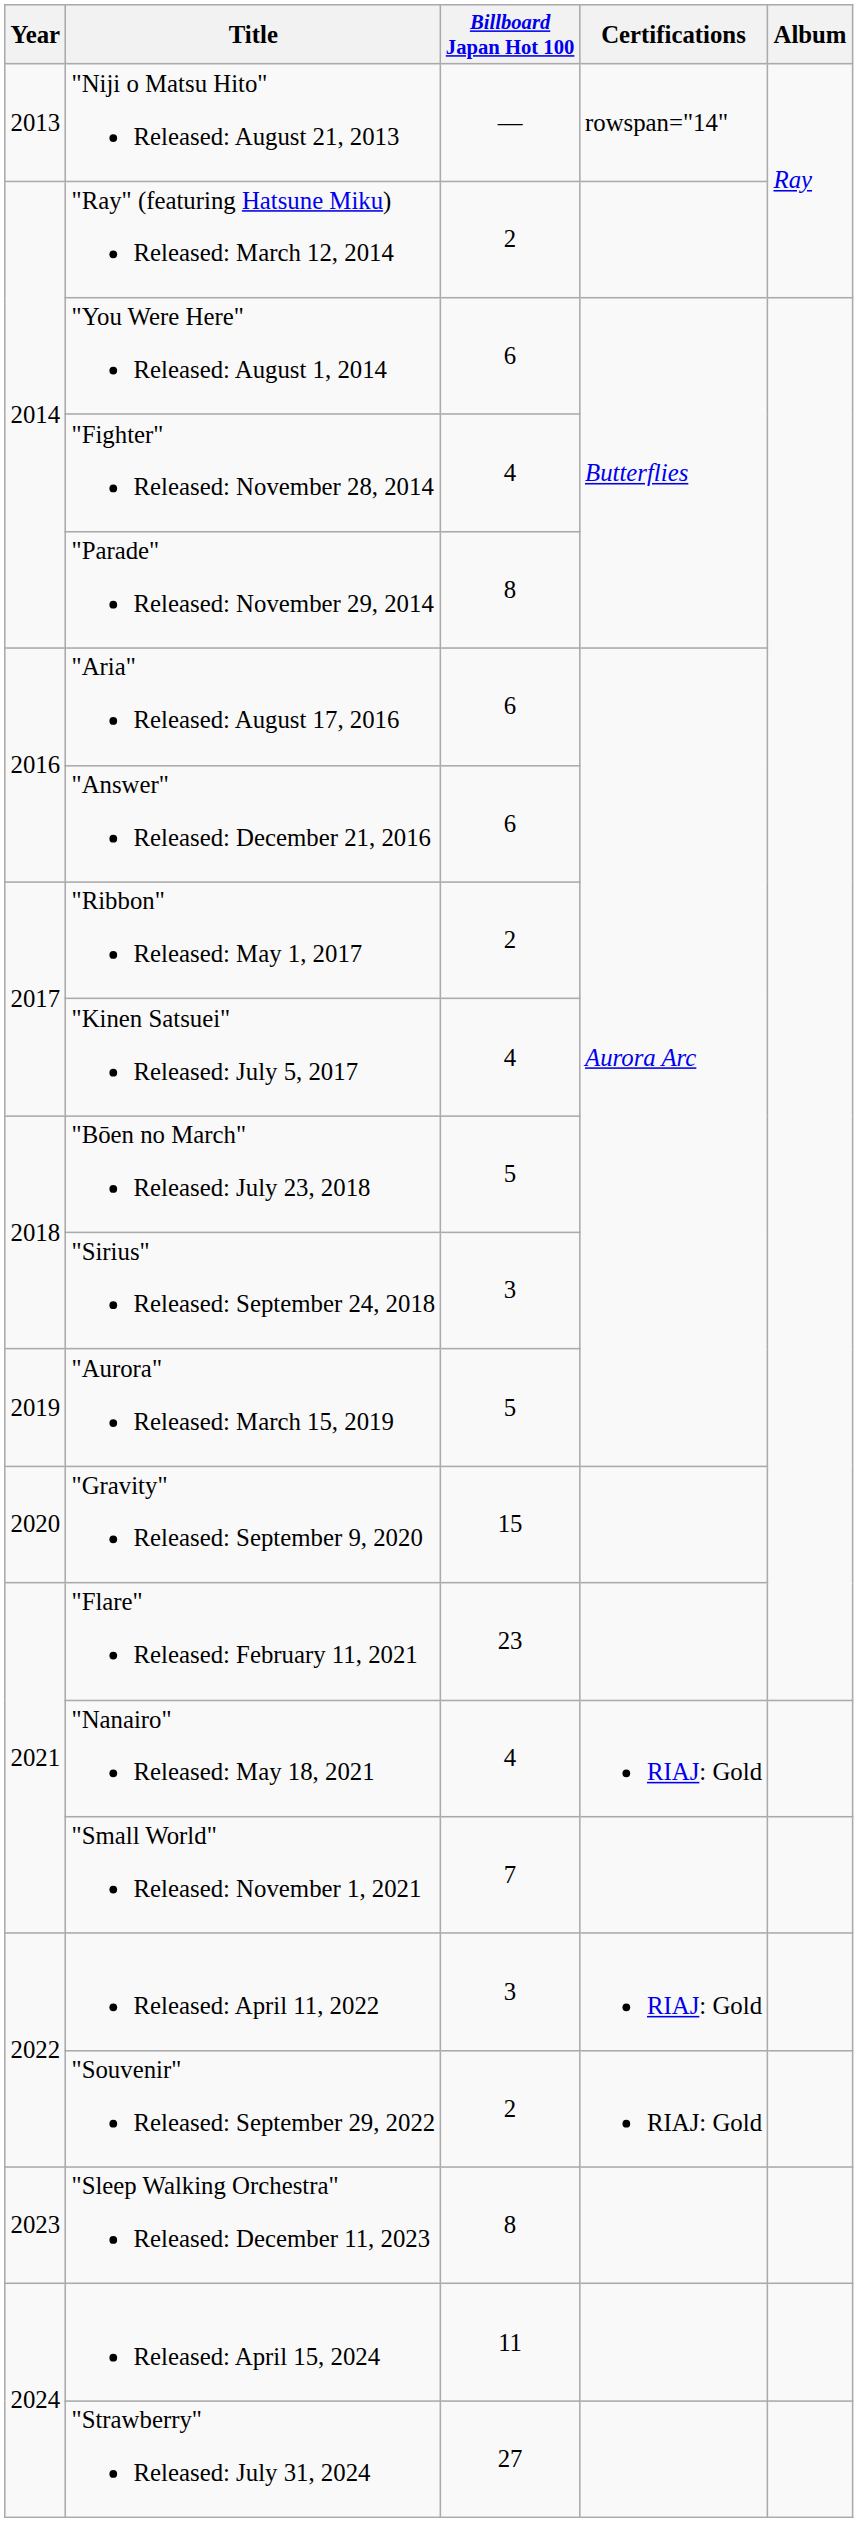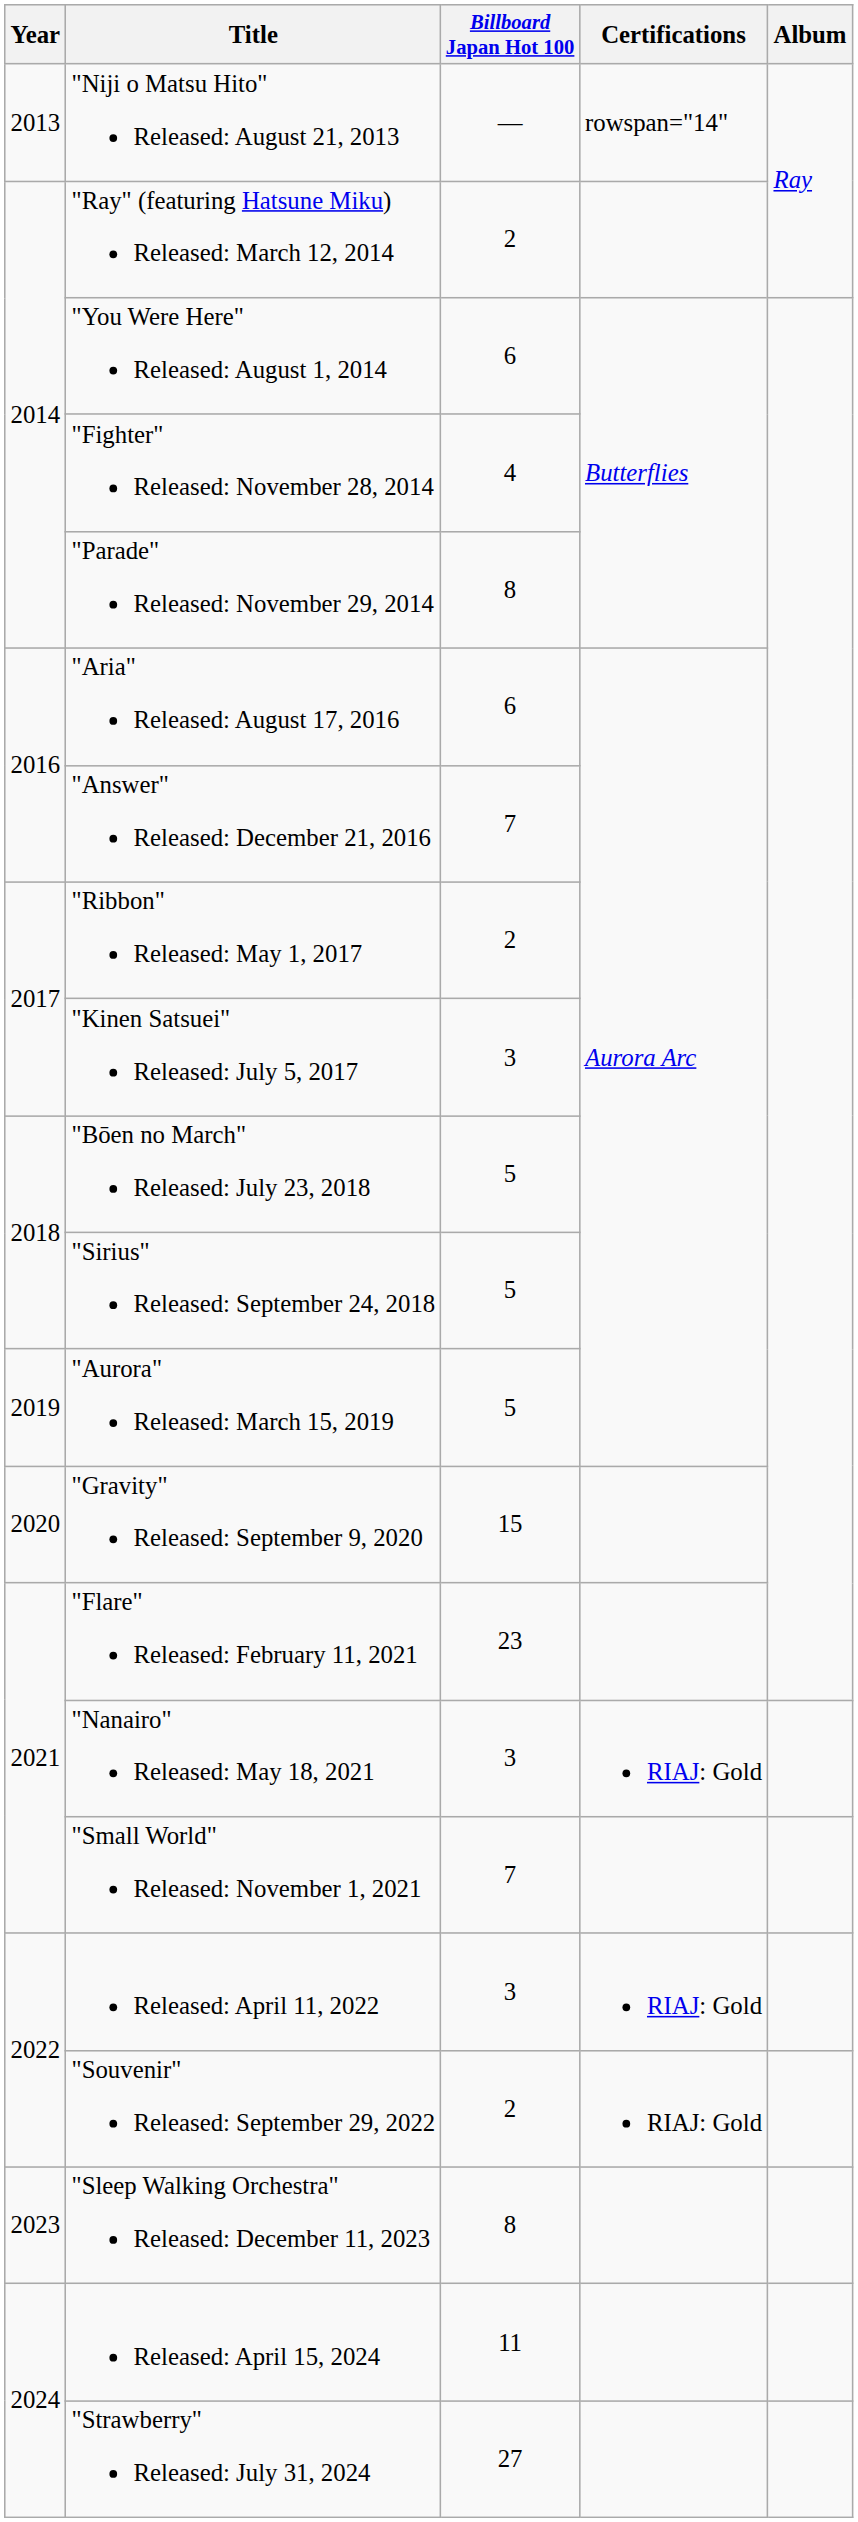(510, 823) 6 -> (510, 823) 7
(510, 1056) 4 -> (510, 1056) 3
(510, 1290) 3 -> (510, 1290) 5
(510, 1757) 4 -> (510, 1757) 3
